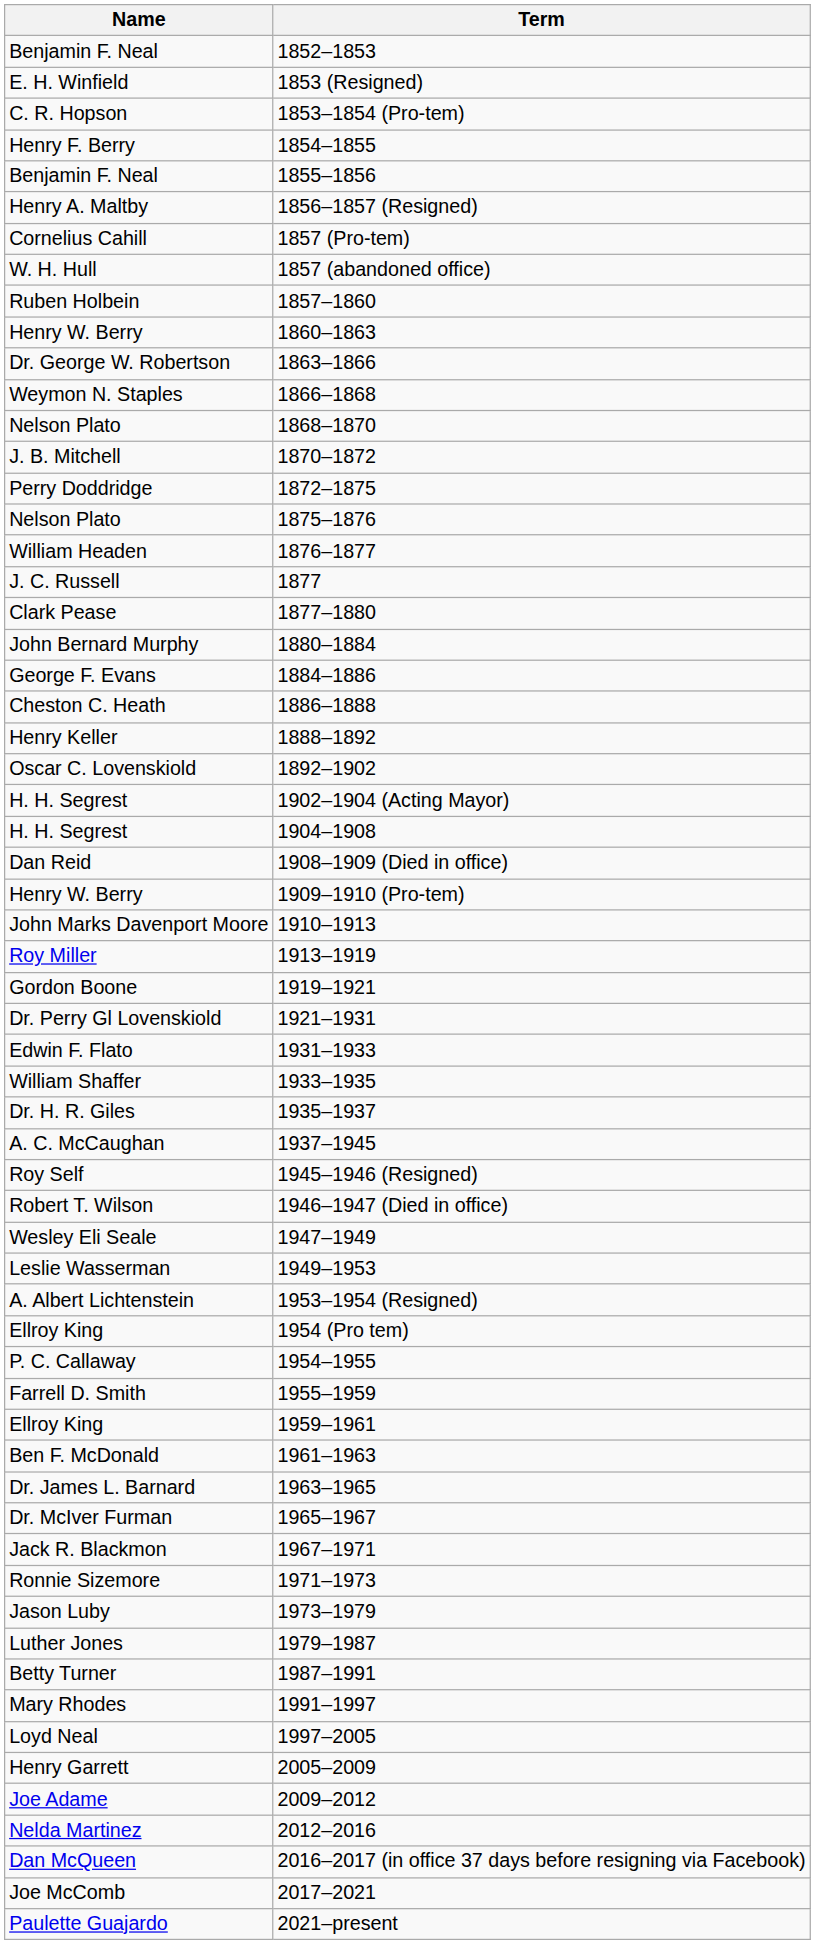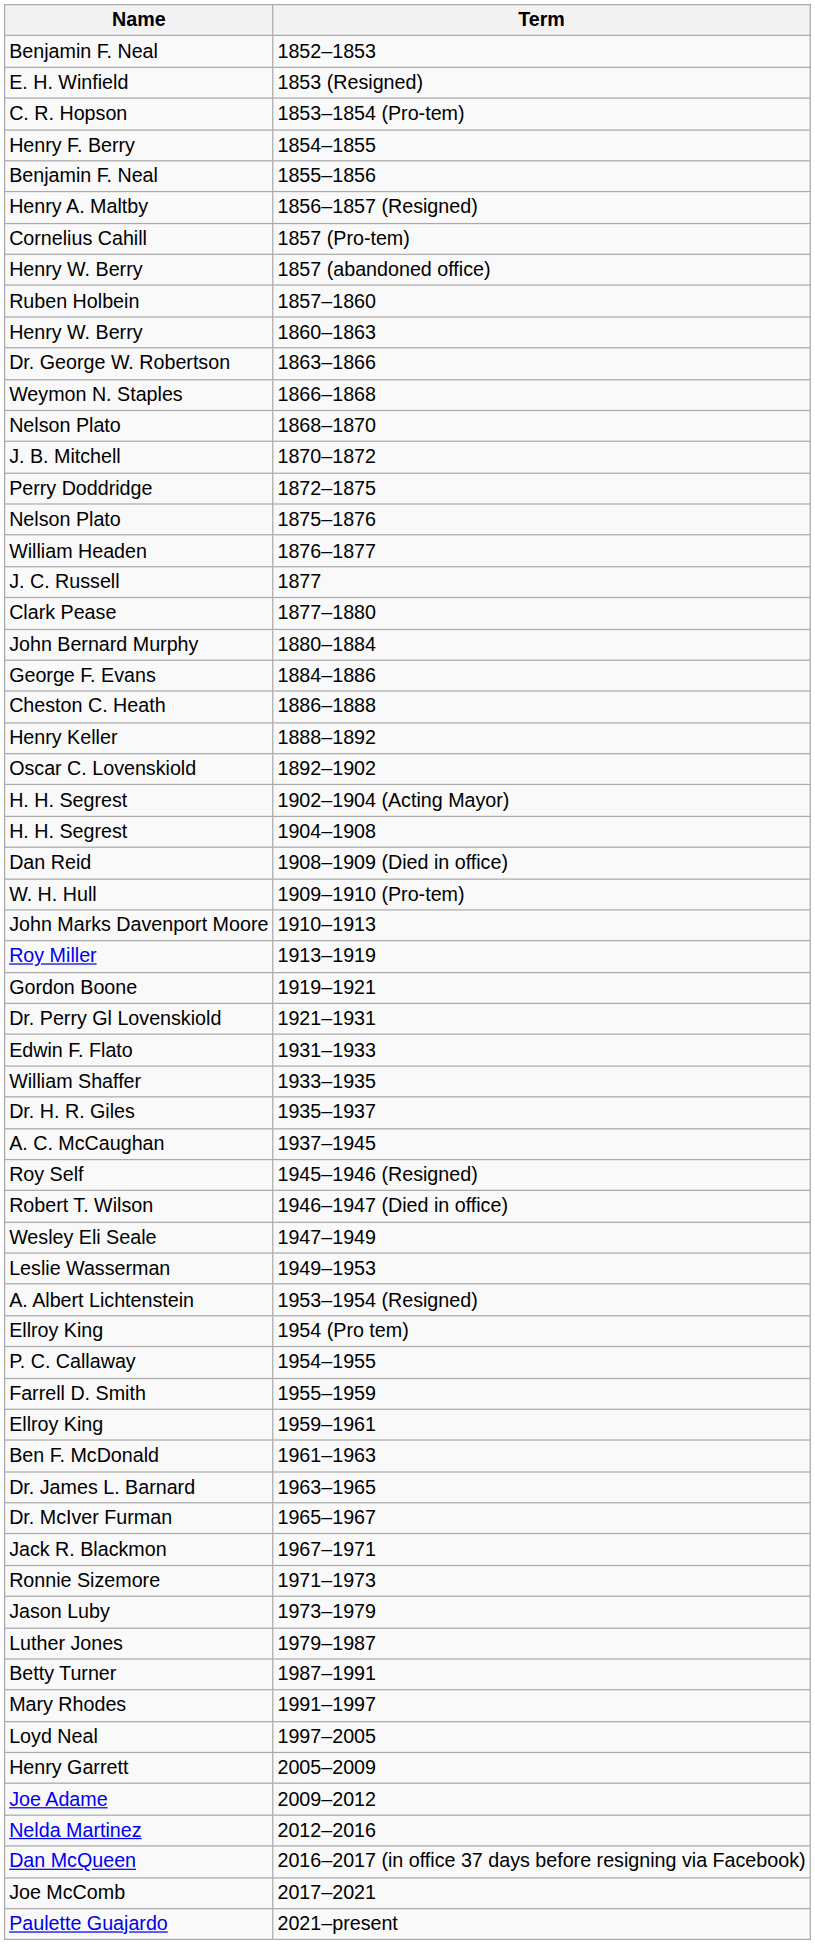(53, 269) W. H. Hull -> (76, 269) Henry W. Berry
(76, 894) Henry W. Berry -> (53, 894) W. H. Hull
